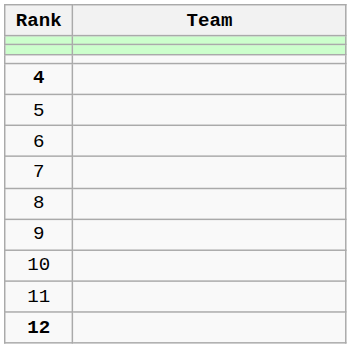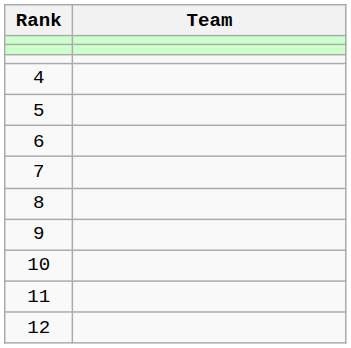(39, 79) bold -> (39, 79) normal
(39, 328) bold -> (39, 328) normal
